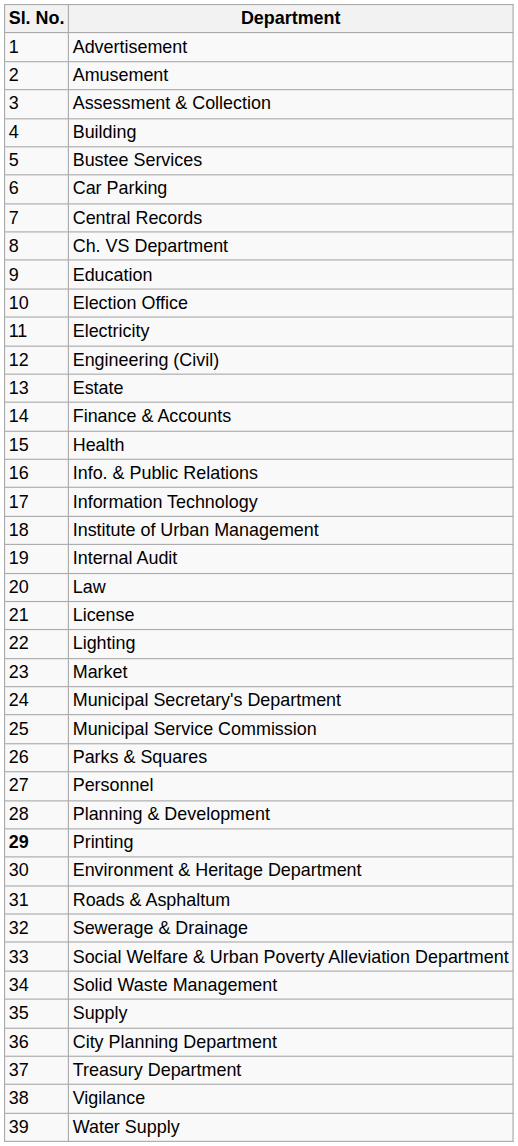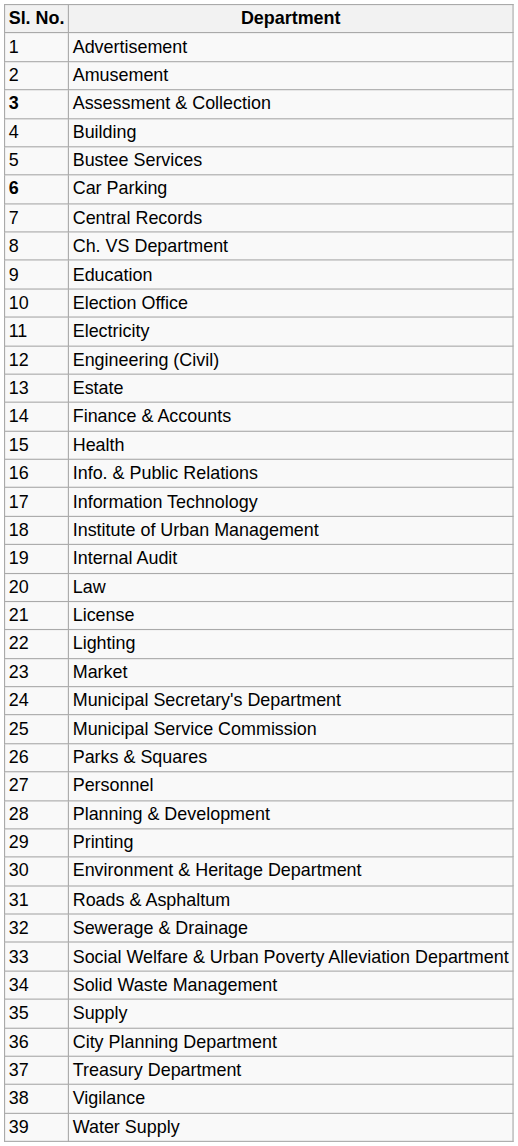(14, 103) normal -> (14, 103) bold
(14, 189) normal -> (14, 189) bold
(19, 842) bold -> (19, 842) normal
